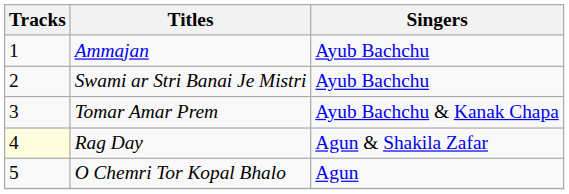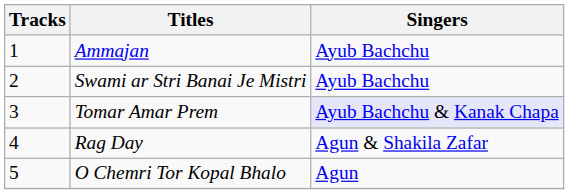(437, 111) no background -> (437, 111) lavender background
(14, 142) lightyellow background -> (14, 142) no background
